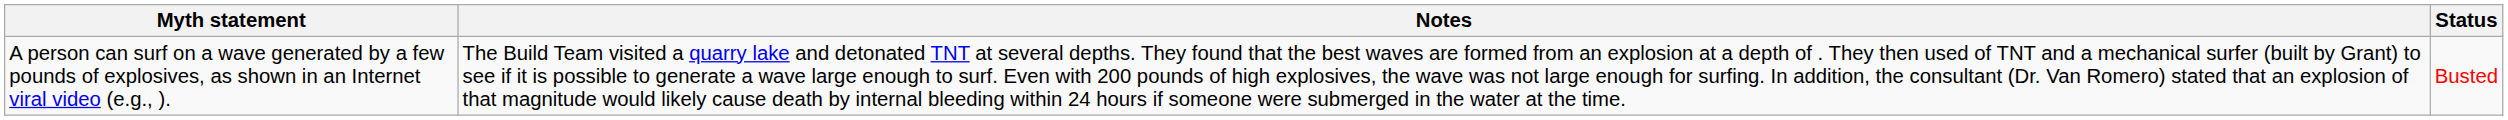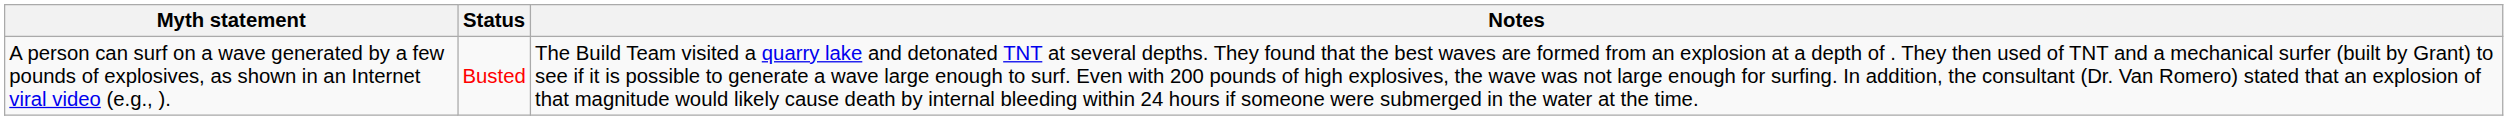columns swapped: (2466, 20) <-> (1444, 20)
